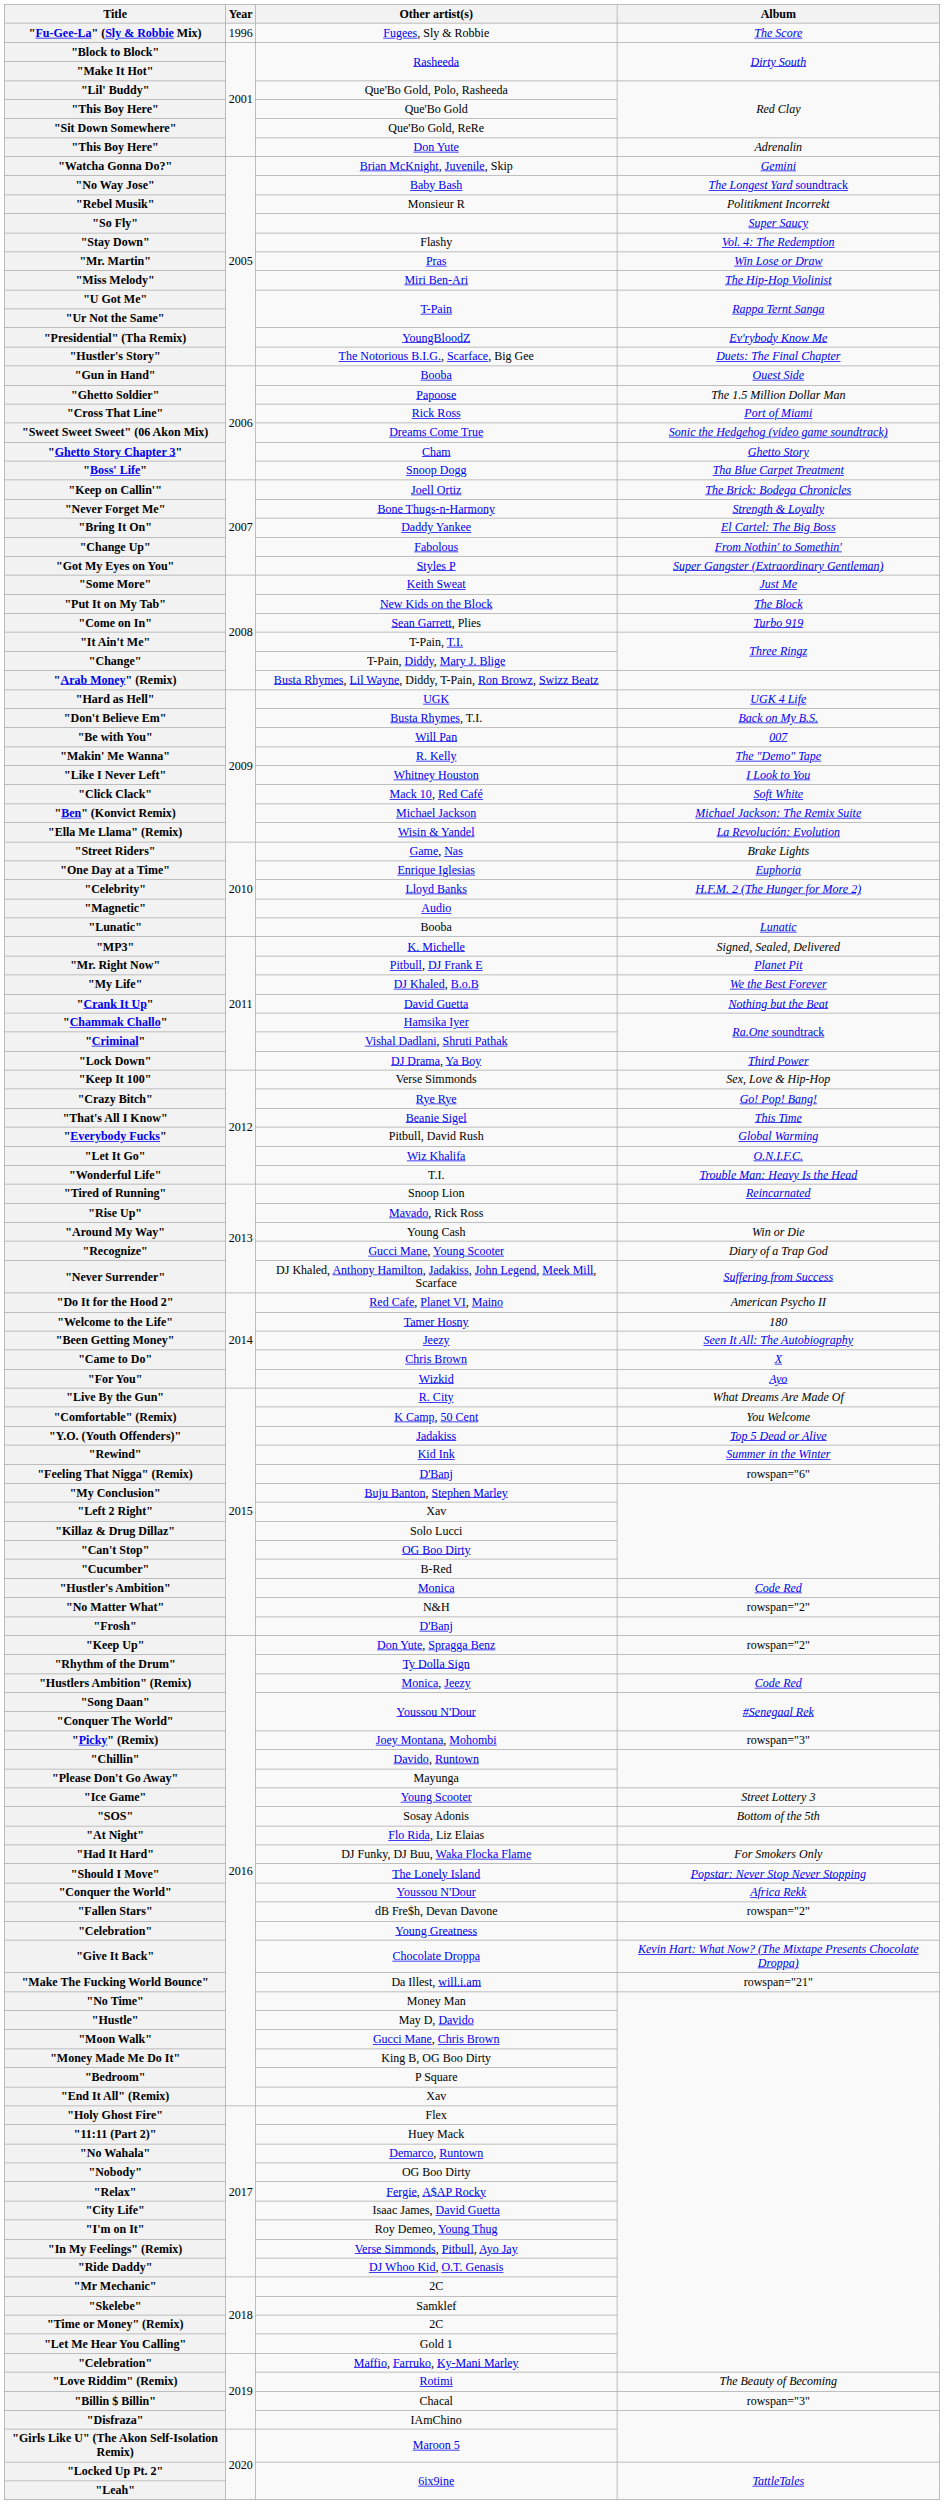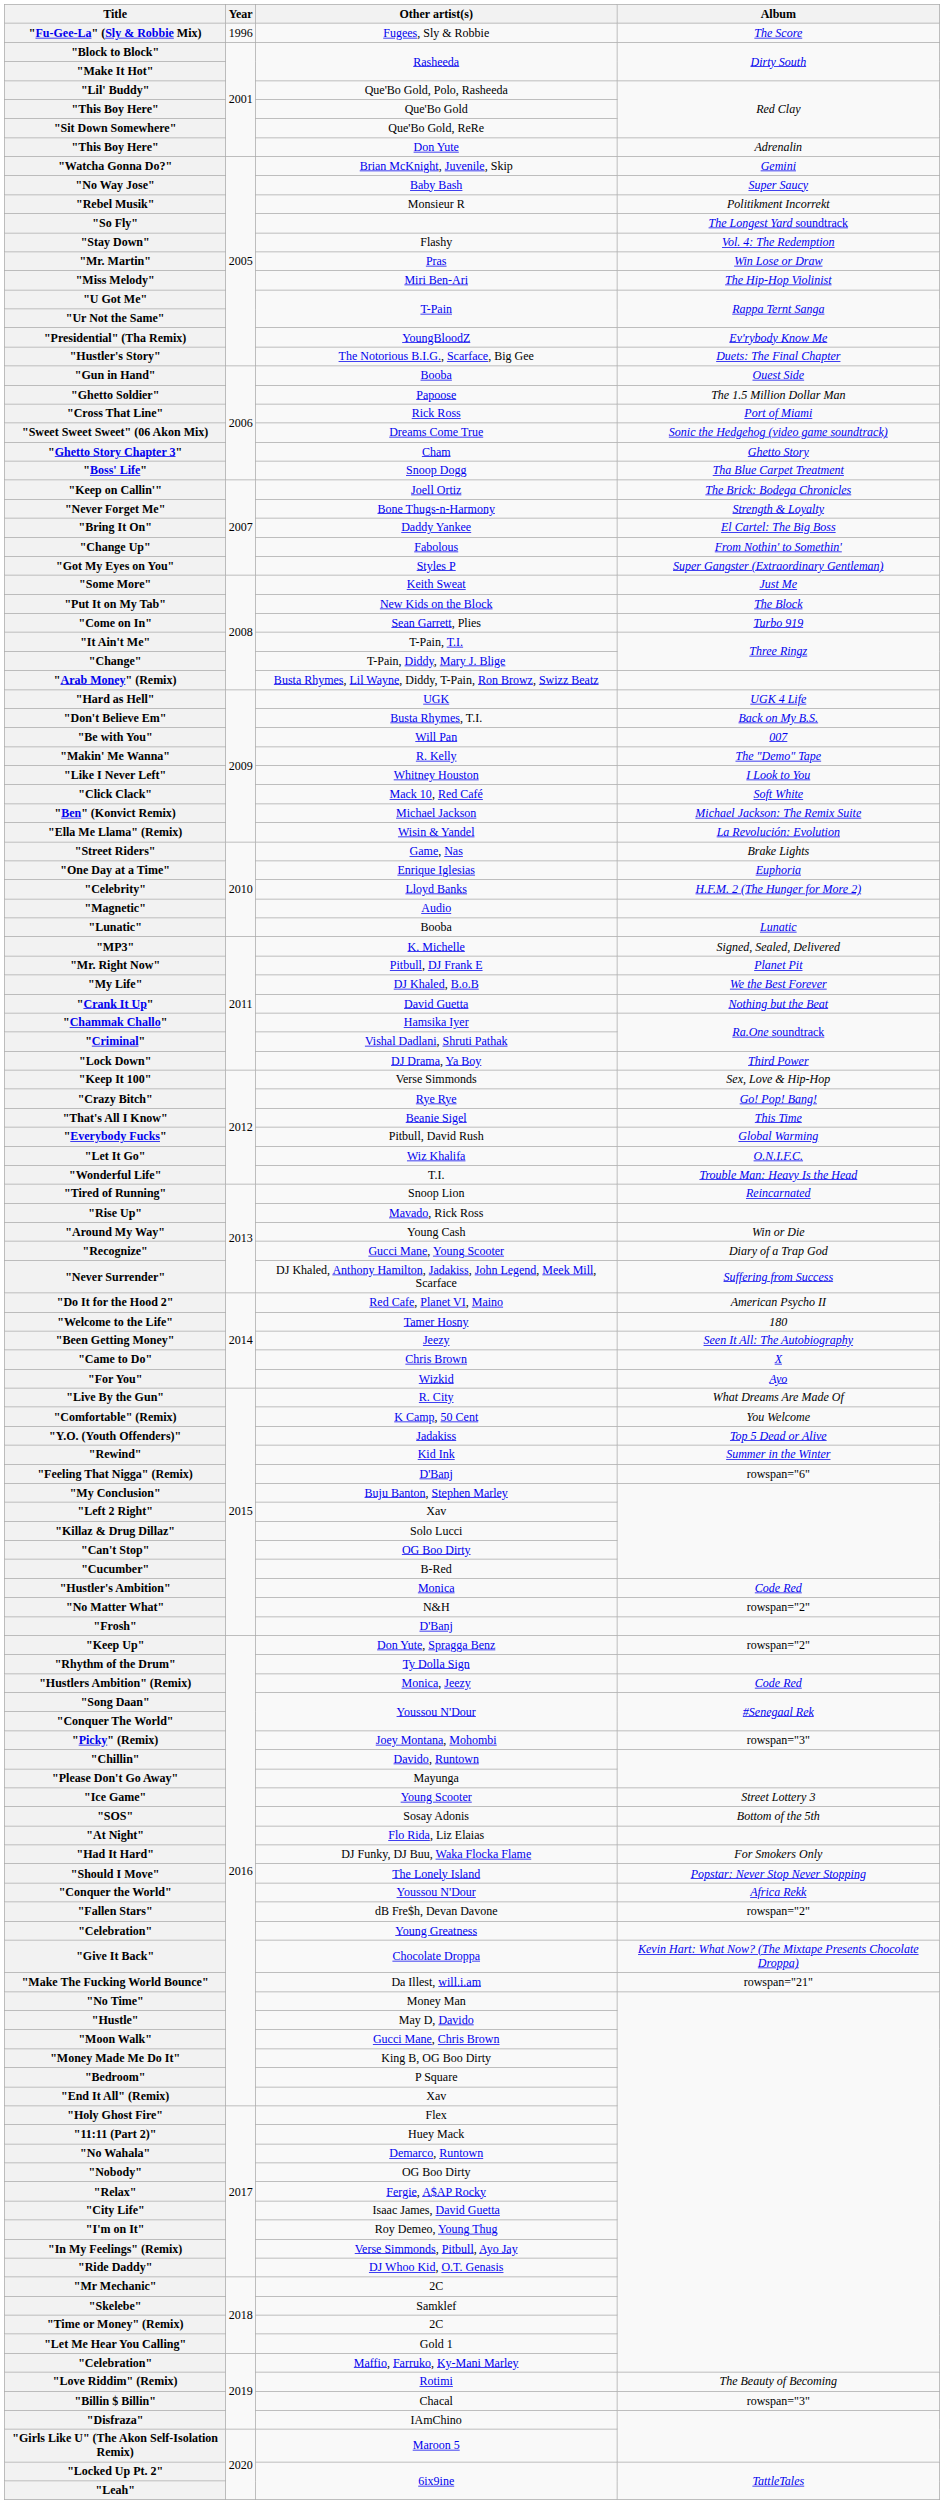(778, 185) The Longest Yard soundtrack -> (778, 185) Super Saucy
(778, 223) Super Saucy -> (778, 223) The Longest Yard soundtrack
